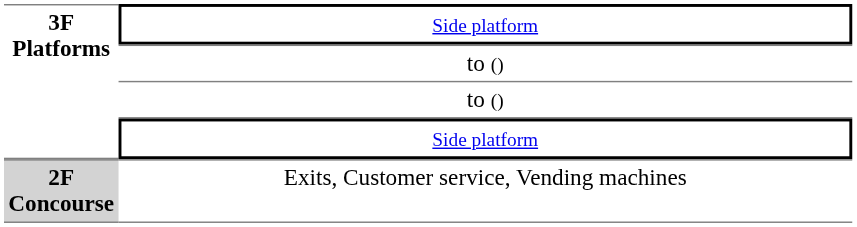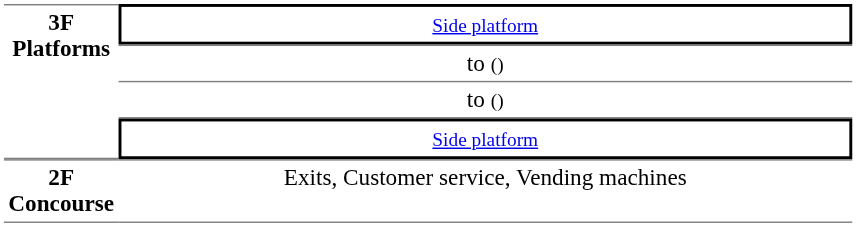(61, 190) lightgrey background -> (61, 190) no background
